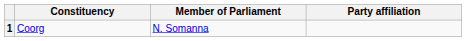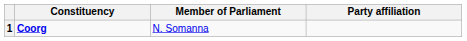(31, 28) normal -> (32, 28) bold
